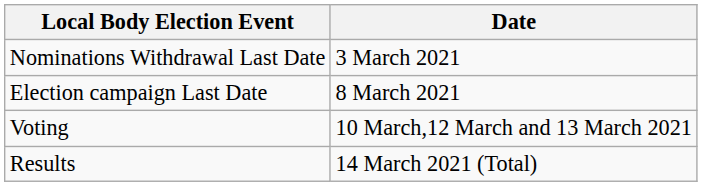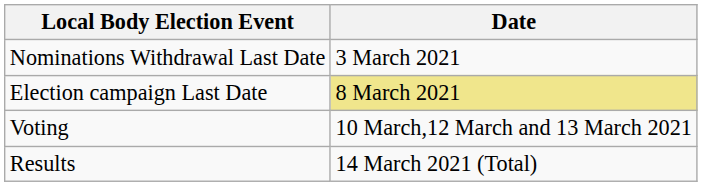(398, 92) no background -> (398, 92) khaki background
